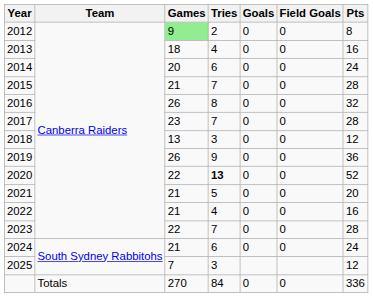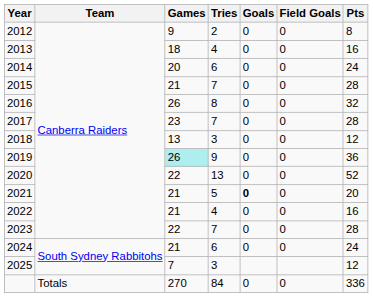(171, 31) lightgreen background -> (171, 31) no background
(174, 157) no background -> (174, 157) paleturquoise background
(217, 175) bold -> (217, 175) normal
(246, 193) normal -> (246, 193) bold
